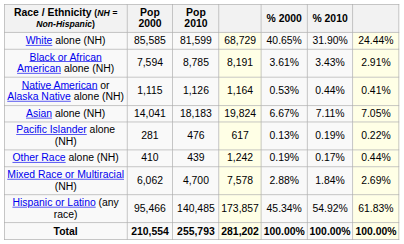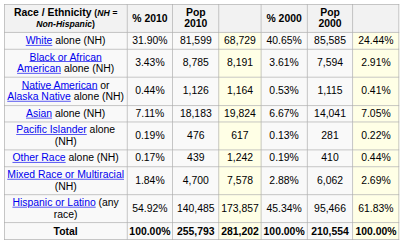columns swapped: (150, 18) <-> (330, 18)
